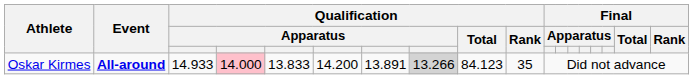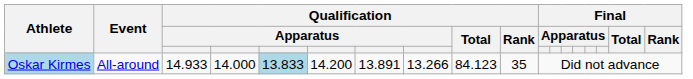(49, 64) no background -> (49, 64) lightblue background
(131, 64) bold -> (128, 64) normal
(241, 64) pink background -> (235, 64) no background
(289, 64) no background -> (283, 64) lightblue background
(434, 64) lightgrey background -> (428, 64) no background
